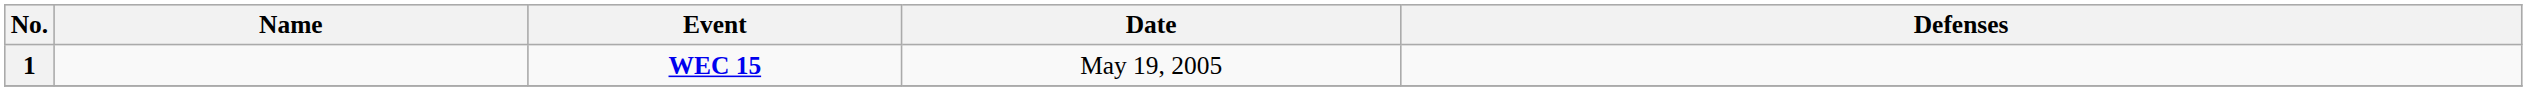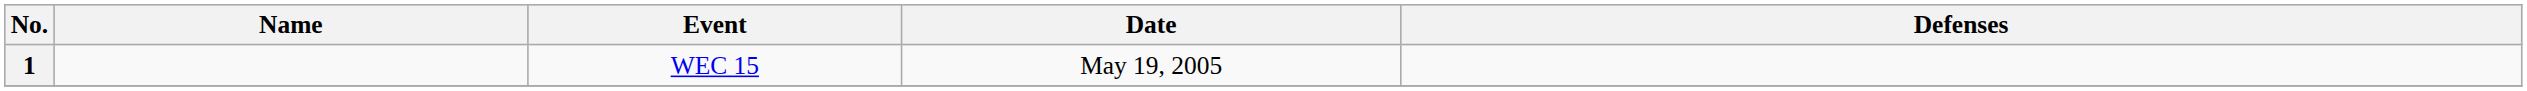(715, 65) bold -> (715, 65) normal
